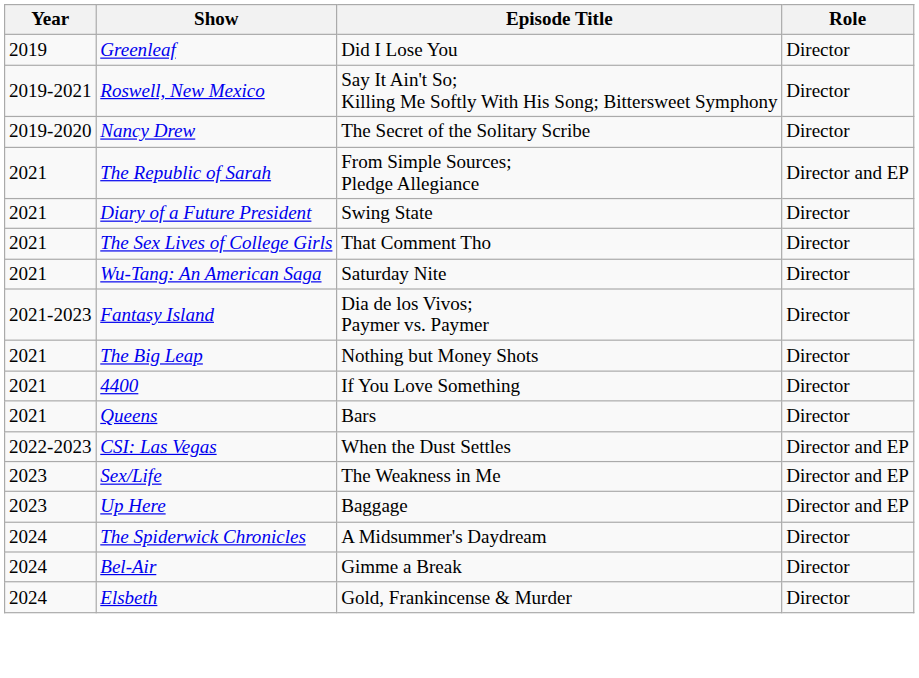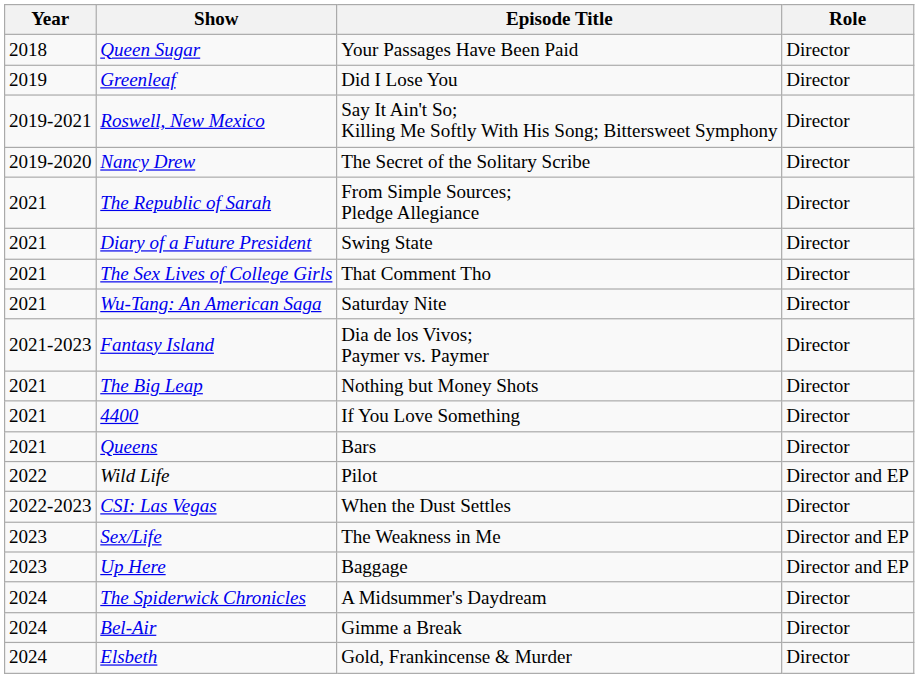+ row: (150, 49)
(848, 172) Director and EP -> (818, 202) Director
+ row: (135, 476)
(848, 446) Director and EP -> (818, 506) Director
